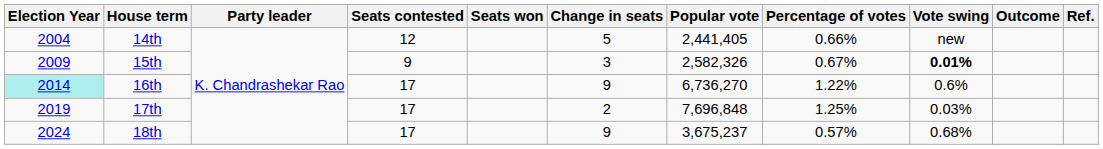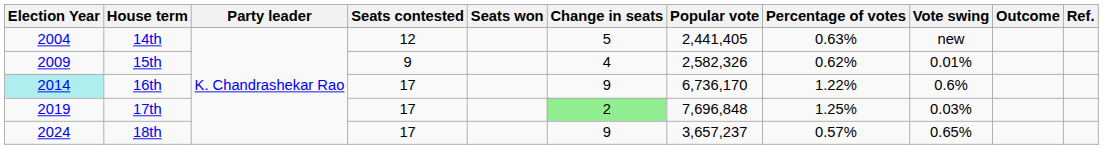(836, 39) 0.66% -> (836, 39) 0.63%
(607, 62) 3 -> (607, 62) 4
(836, 62) 0.67% -> (836, 62) 0.62%
(951, 62) bold -> (951, 62) normal
(715, 86) 6,736,270 -> (715, 86) 6,736,170
(607, 109) no background -> (607, 109) lightgreen background
(715, 132) 3,675,237 -> (715, 132) 3,657,237
(951, 132) 0.68% -> (951, 132) 0.65%
